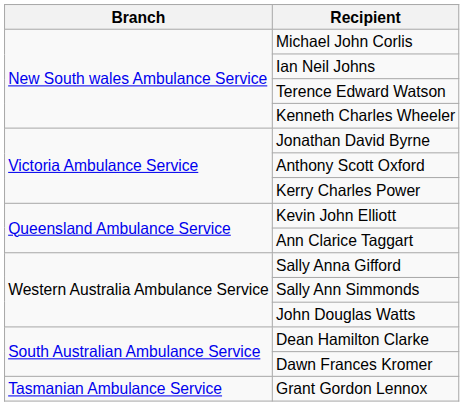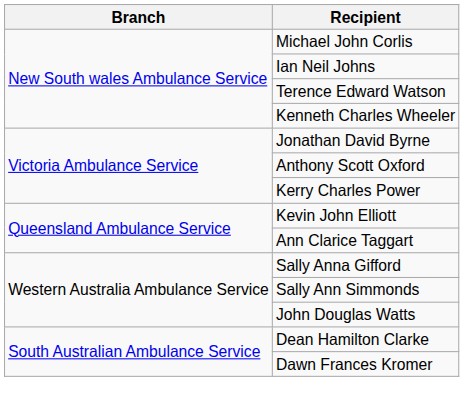- row: (352, 389)
